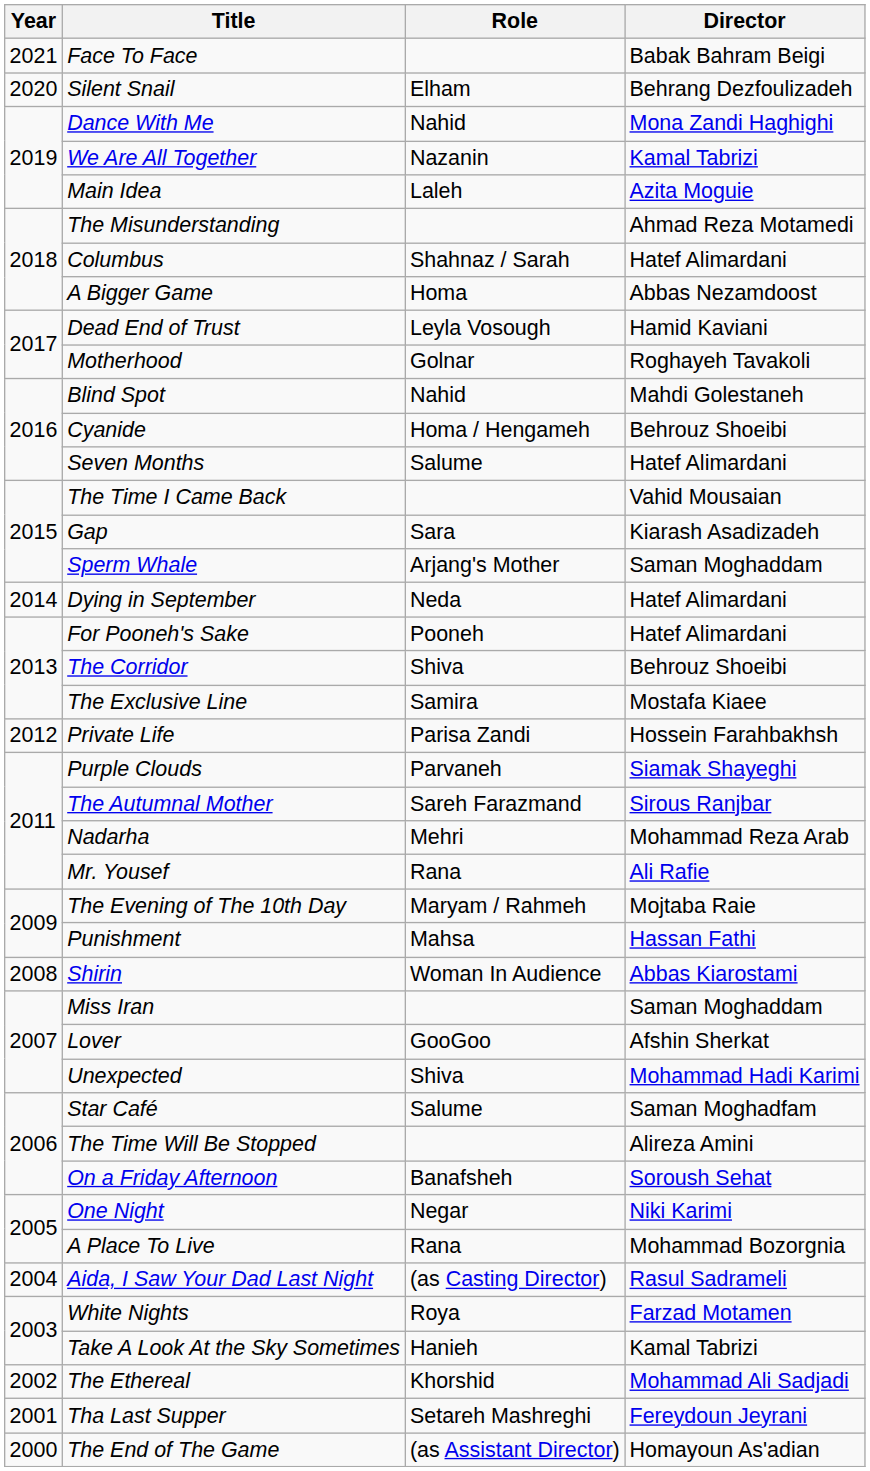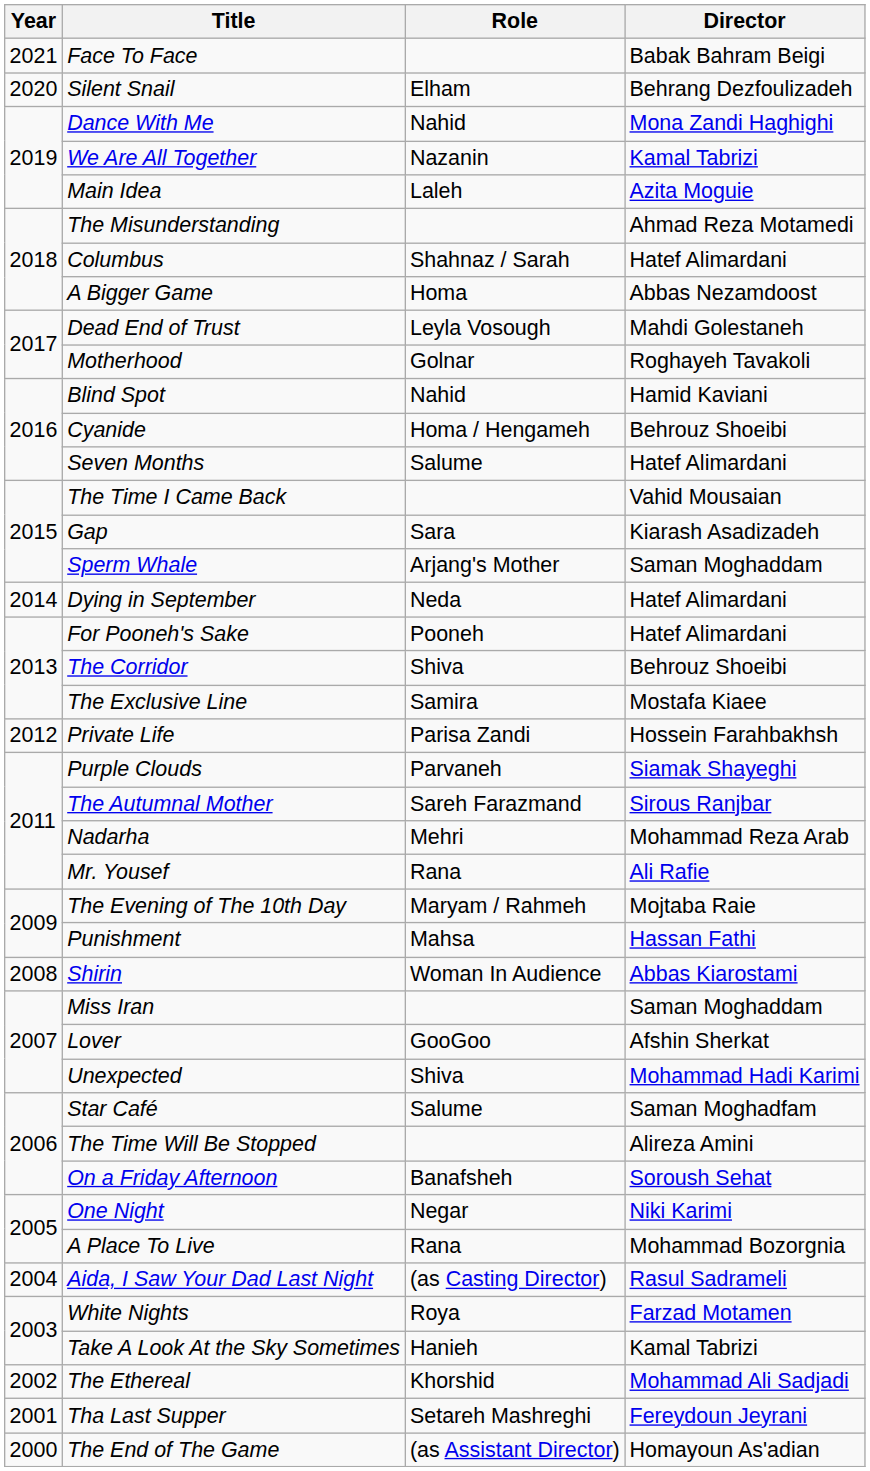(699, 327) Hamid Kaviani -> (717, 327) Mahdi Golestaneh
(717, 395) Mahdi Golestaneh -> (699, 395) Hamid Kaviani
